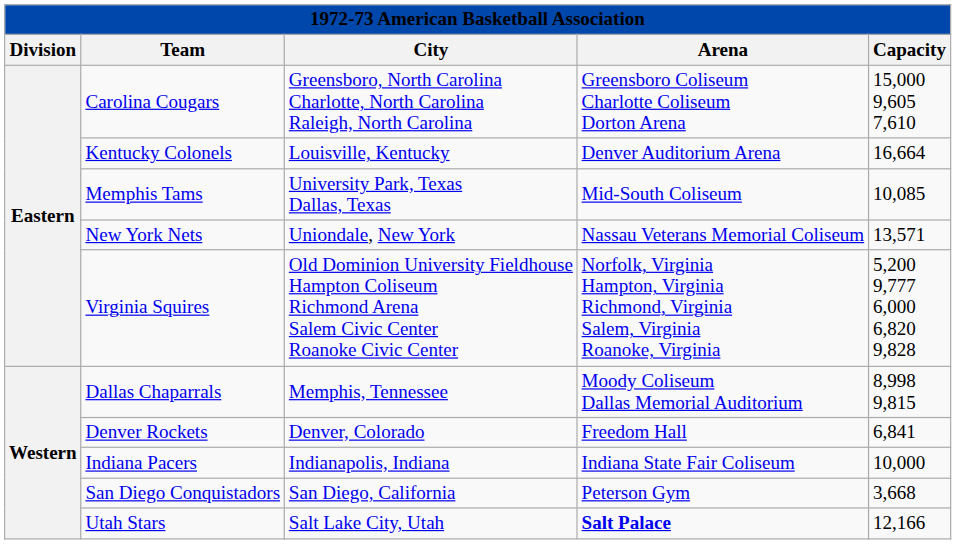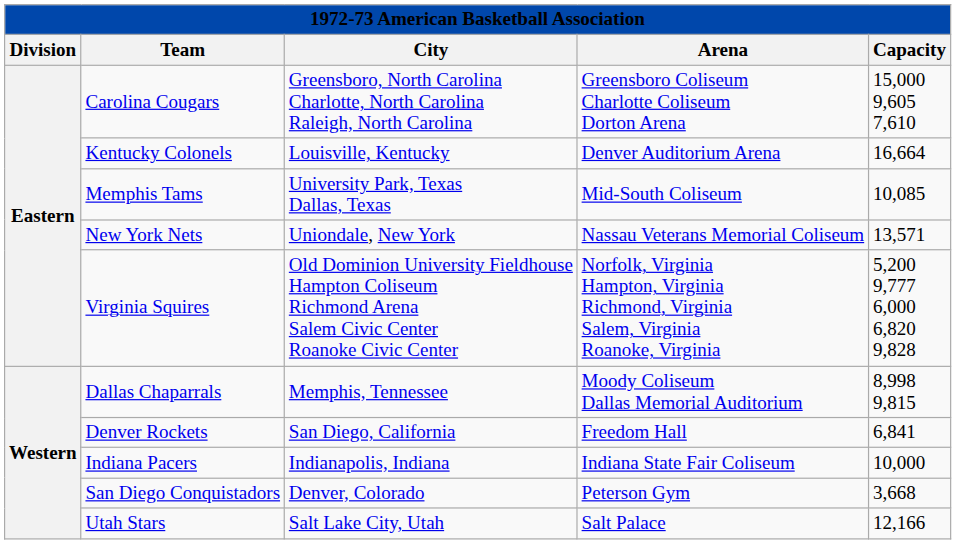(357, 432) Denver, Colorado -> (372, 432) San Diego, California
(372, 492) San Diego, California -> (357, 492) Denver, Colorado
(626, 523) bold -> (624, 523) normal
